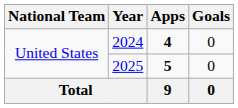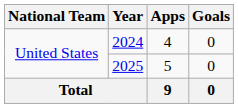(168, 41) bold -> (168, 41) normal
(168, 66) bold -> (168, 66) normal
